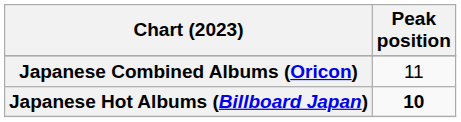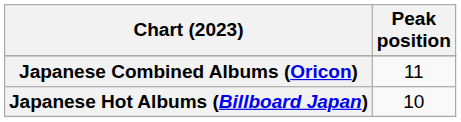(414, 101) bold -> (414, 101) normal
